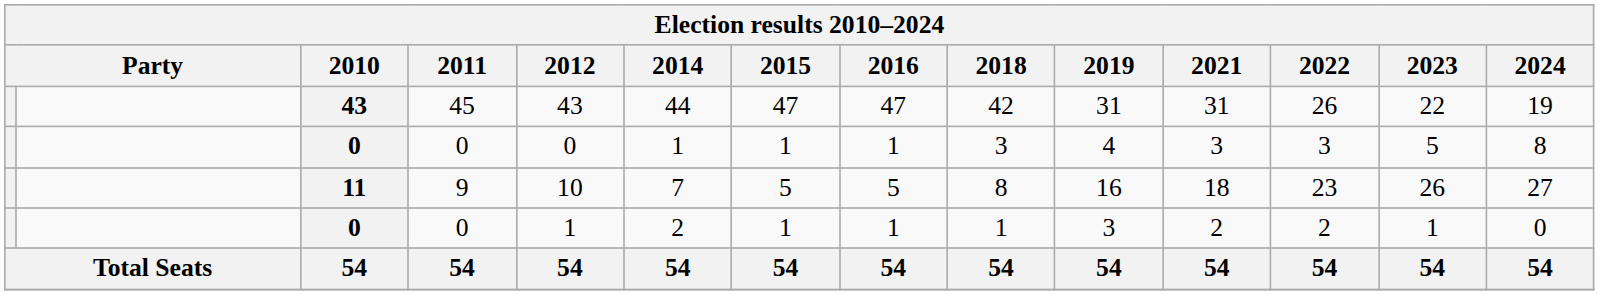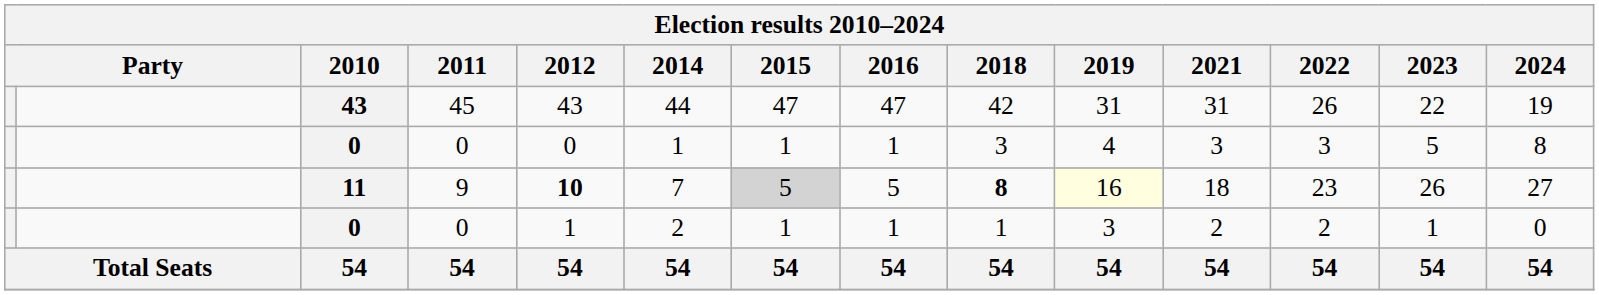(570, 187) normal -> (570, 187) bold
(786, 187) no background -> (786, 187) lightgrey background
(1001, 187) normal -> (1001, 187) bold
(1109, 187) no background -> (1109, 187) lightyellow background
